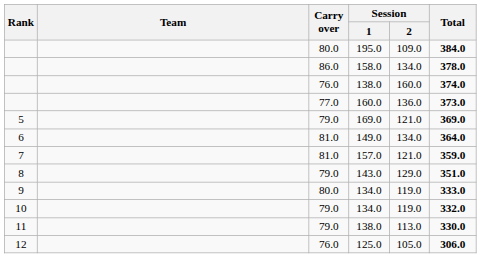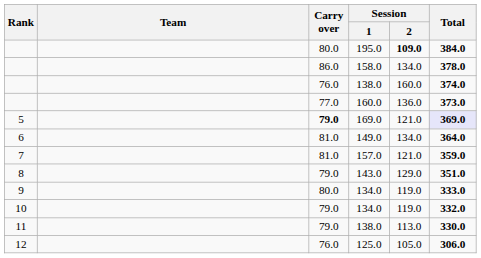(409, 48) normal -> (409, 48) bold
(329, 119) normal -> (329, 119) bold
(453, 119) no background -> (453, 119) lavender background
